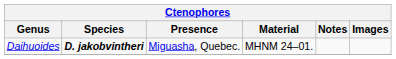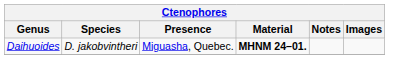(104, 46) bold -> (101, 46) normal
(279, 46) normal -> (273, 46) bold
